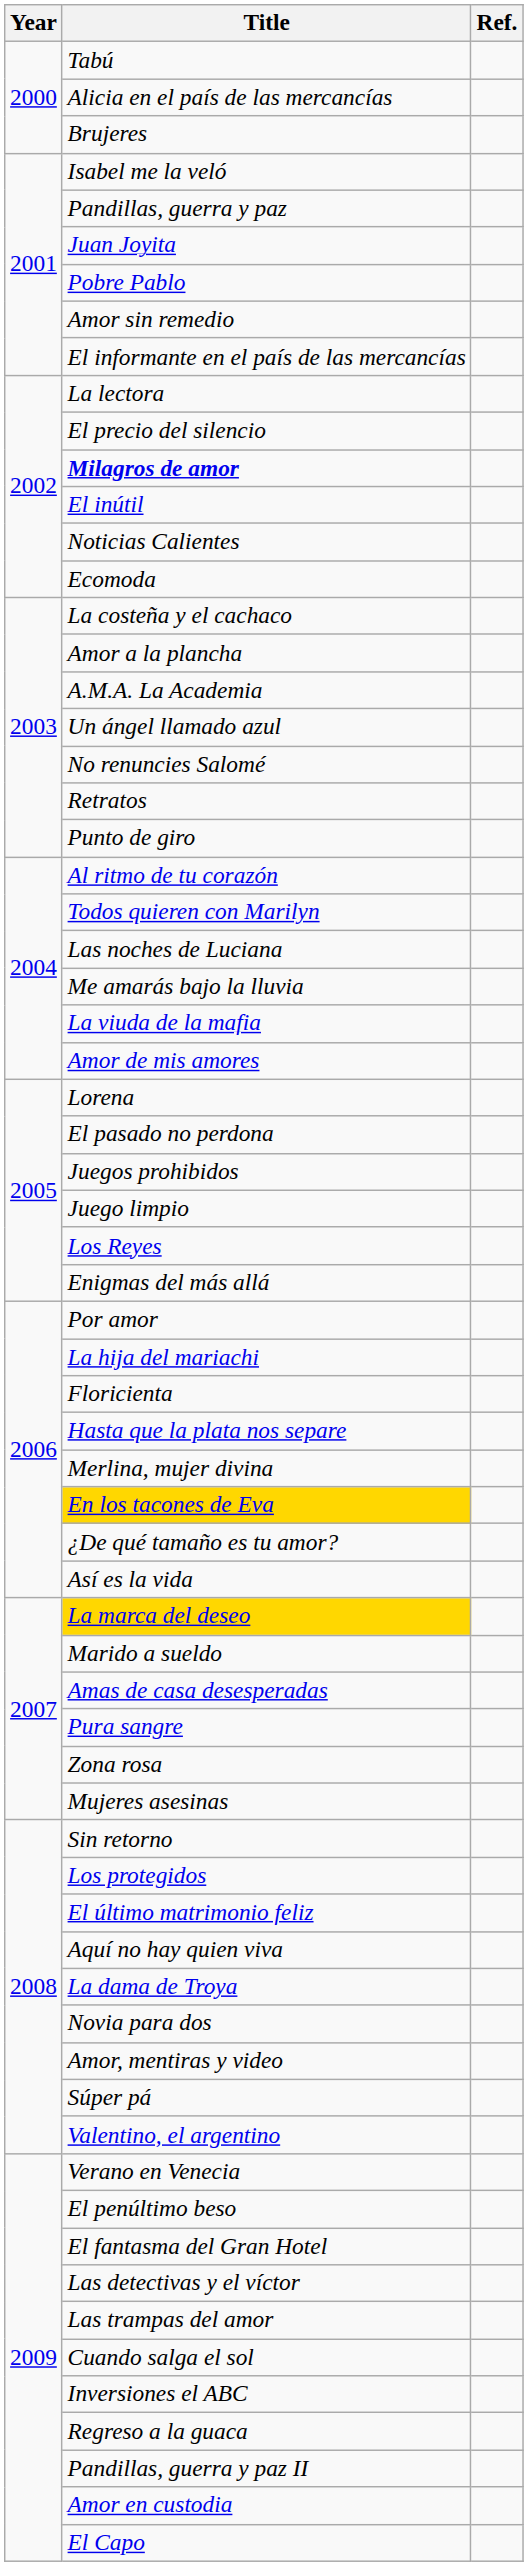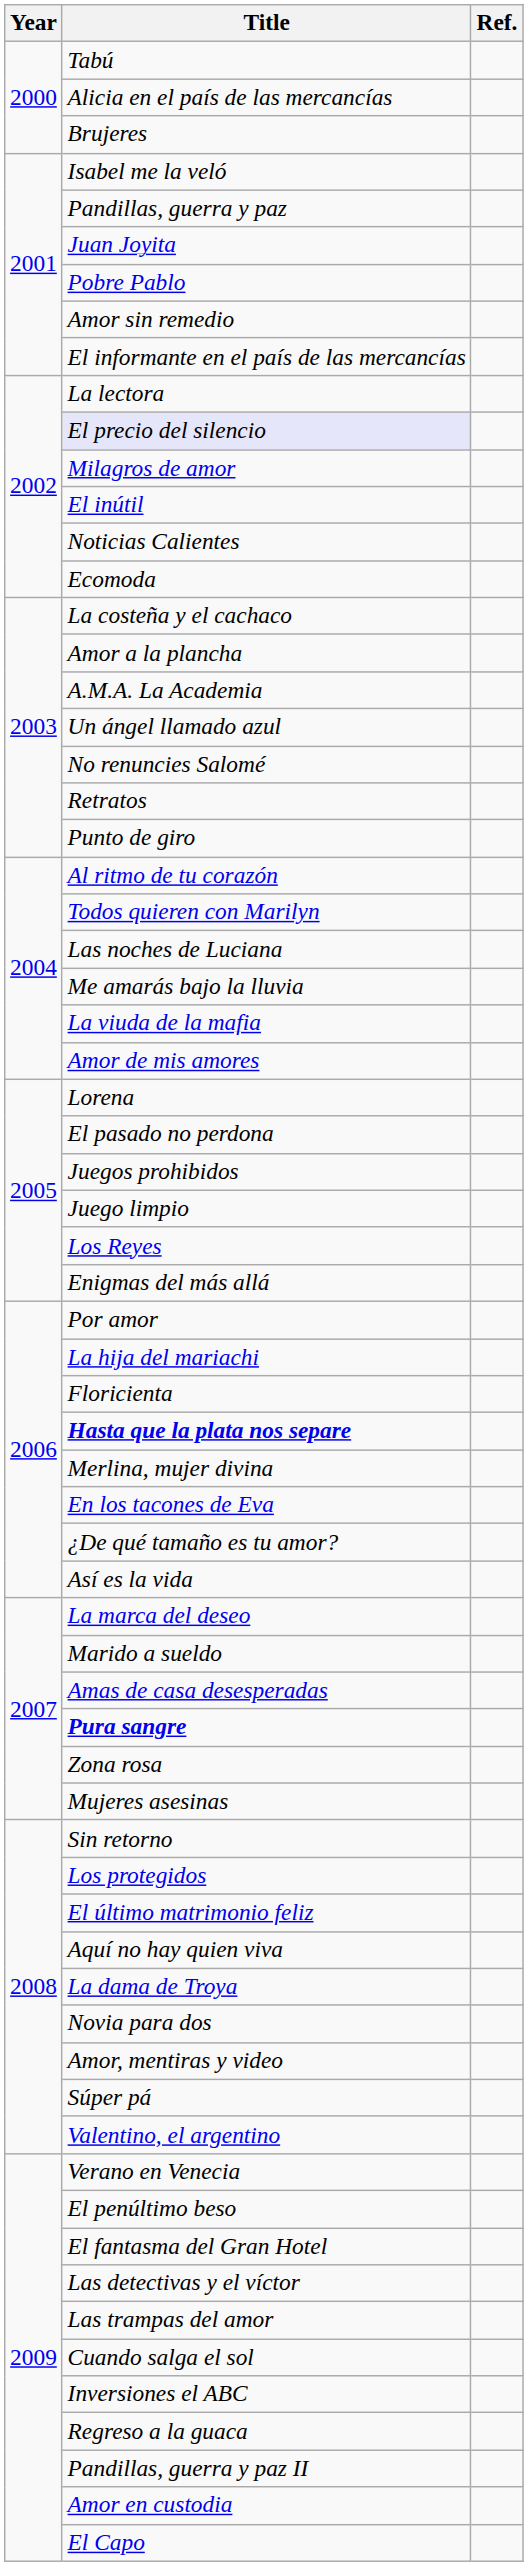(167, 430) no background -> (167, 430) lavender background
(153, 467) bold -> (152, 467) normal
(207, 1430) normal -> (209, 1430) bold
(171, 1504) gold background -> (171, 1504) no background
(159, 1616) gold background -> (159, 1616) no background
(125, 1727) normal -> (127, 1727) bold
